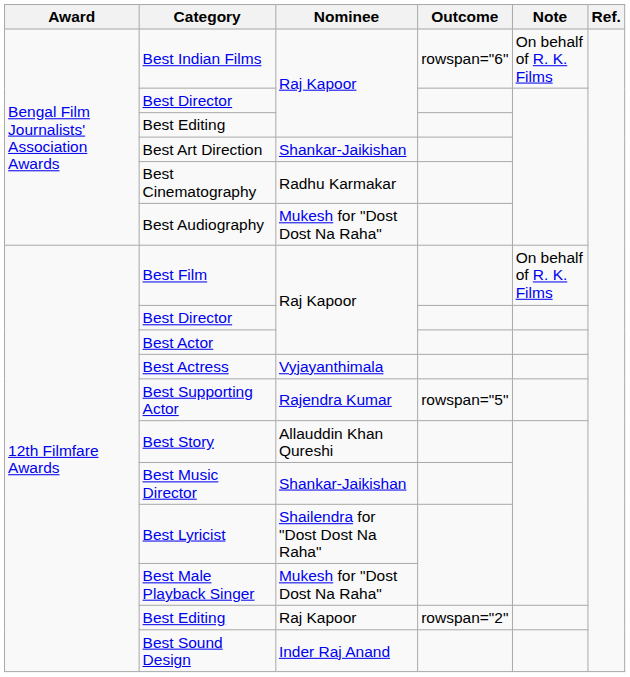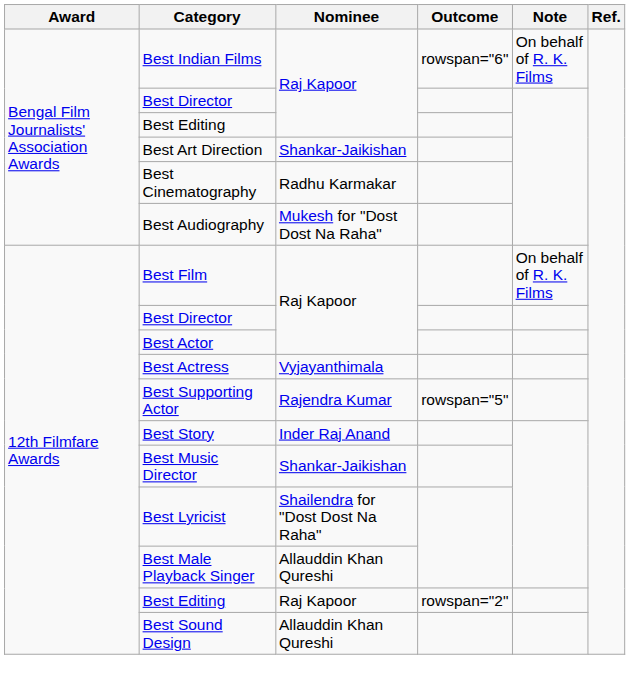(331, 442) Allauddin Khan Qureshi -> (335, 433) Inder Raj Anand
(338, 585) Mukesh for "Dost Dost Na Raha" -> (331, 567) Allauddin Khan Qureshi
(335, 651) Inder Raj Anand -> (331, 634) Allauddin Khan Qureshi
